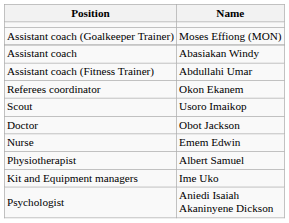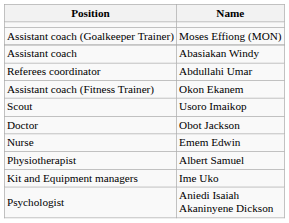(81, 71) Assistant coach (Fitness Trainer) -> (54, 71) Referees coordinator
(54, 89) Referees coordinator -> (81, 89) Assistant coach (Fitness Trainer)
